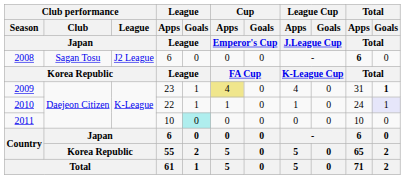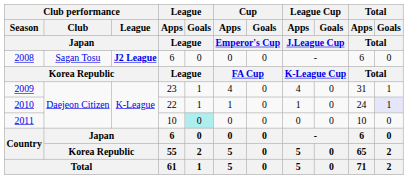(134, 58) normal -> (135, 58) bold
(359, 58) bold -> (362, 58) normal
(227, 89) khaki background -> (230, 89) no background
(386, 89) bold -> (389, 89) normal
